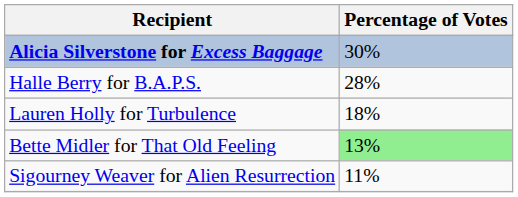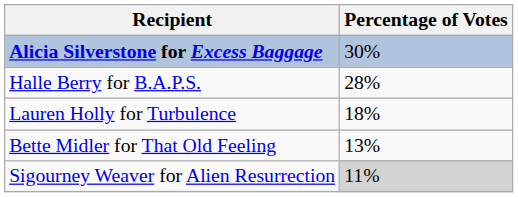(362, 144) lightgreen background -> (362, 144) no background
(362, 176) no background -> (362, 176) lightgrey background
